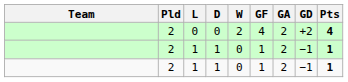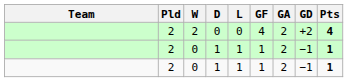columns swapped: (239, 13) <-> (195, 13)
